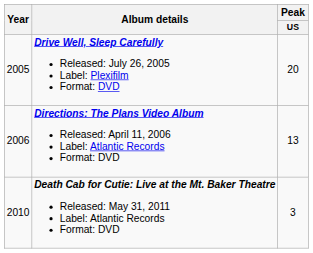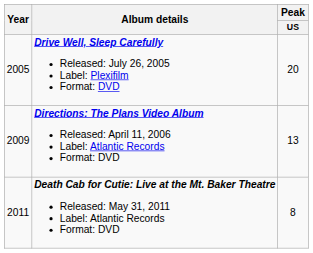(18, 141) 2006 -> (18, 141) 2009
(18, 212) 2010 -> (18, 212) 2011
(293, 212) 3 -> (293, 212) 8
